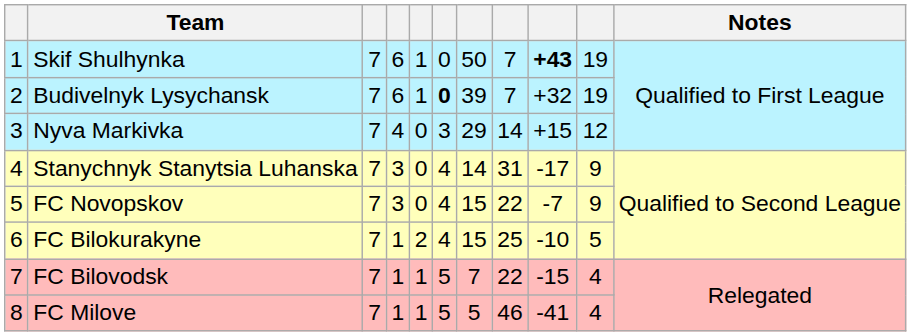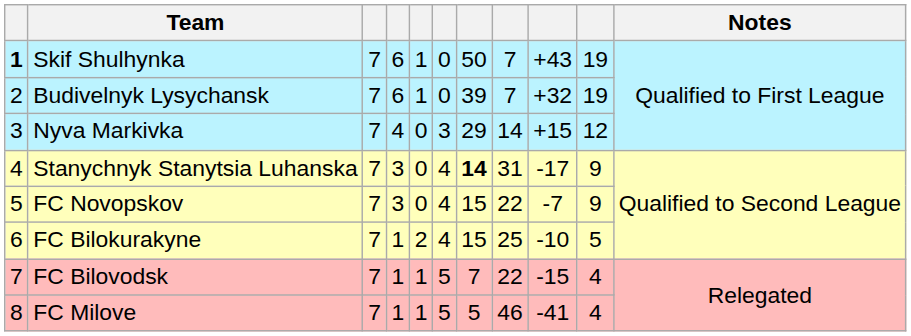(16, 58) normal -> (16, 58) bold
(553, 58) bold -> (553, 58) normal
(444, 95) bold -> (444, 95) normal
(474, 167) normal -> (474, 167) bold
